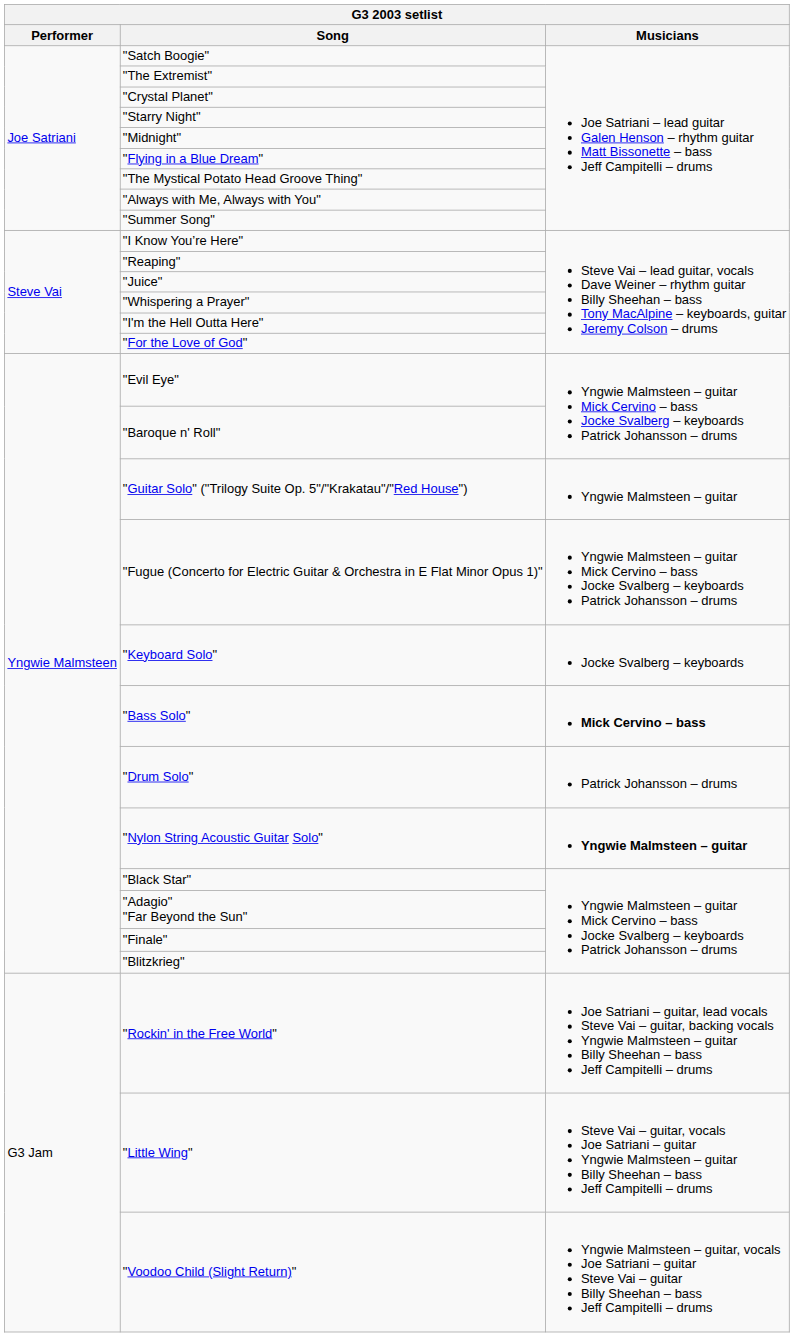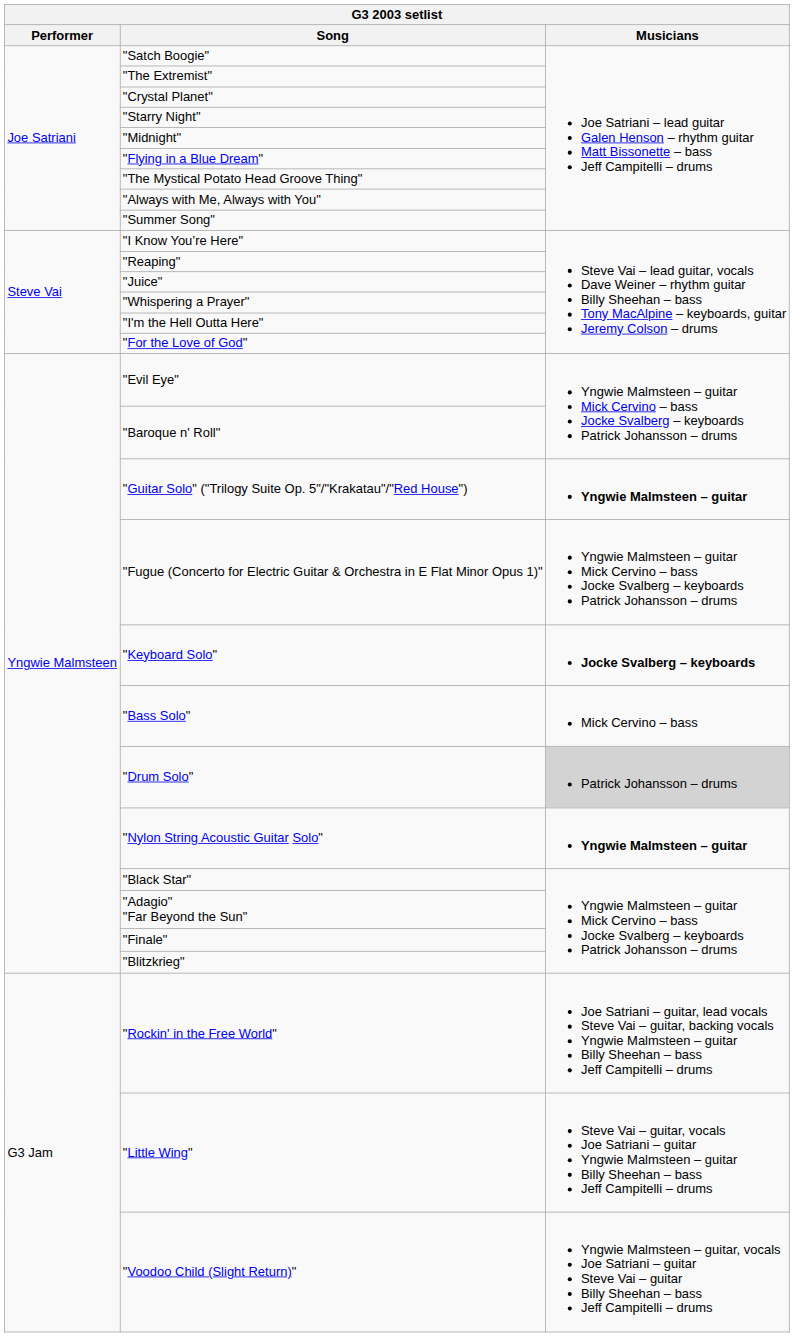(667, 496) normal -> (667, 496) bold
(667, 662) normal -> (667, 662) bold
(667, 723) bold -> (667, 723) normal
(667, 784) no background -> (667, 784) lightgrey background
